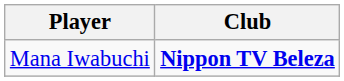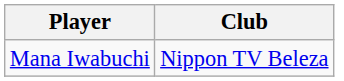(247, 57) bold -> (244, 57) normal
